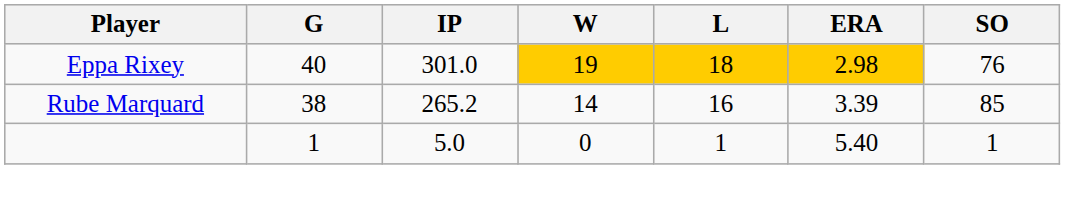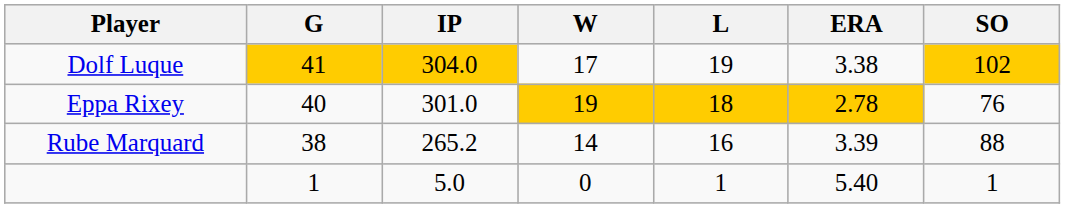+ row: (125, 63)
(856, 63) 2.98 -> (856, 103) 2.78
(992, 103) 85 -> (992, 143) 88
